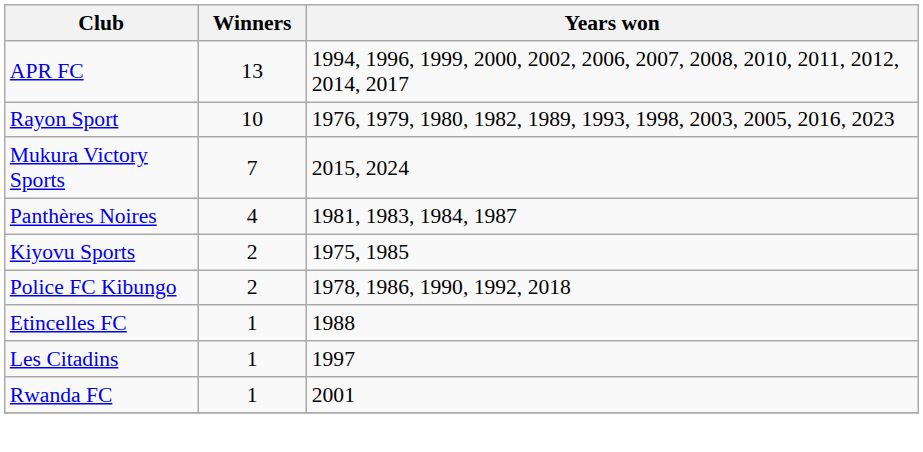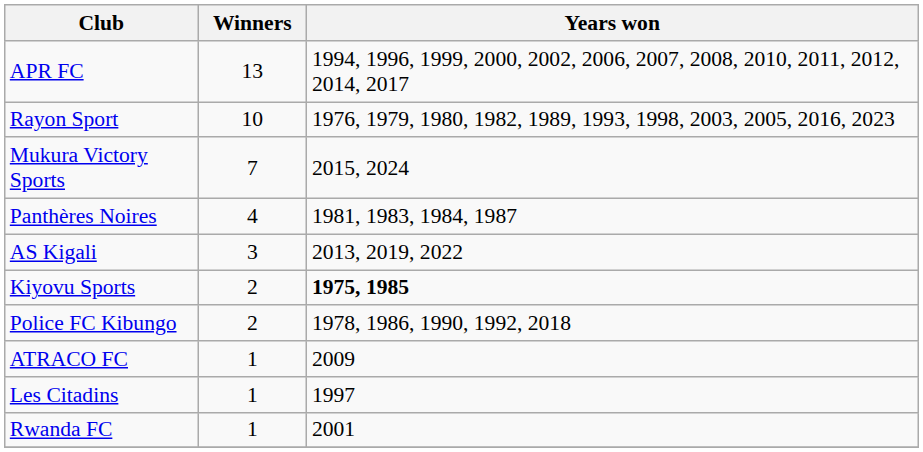+ row: (53, 251)
(360, 251) normal -> (360, 287) bold
+ row: (69, 358)
- row: (68, 323)
